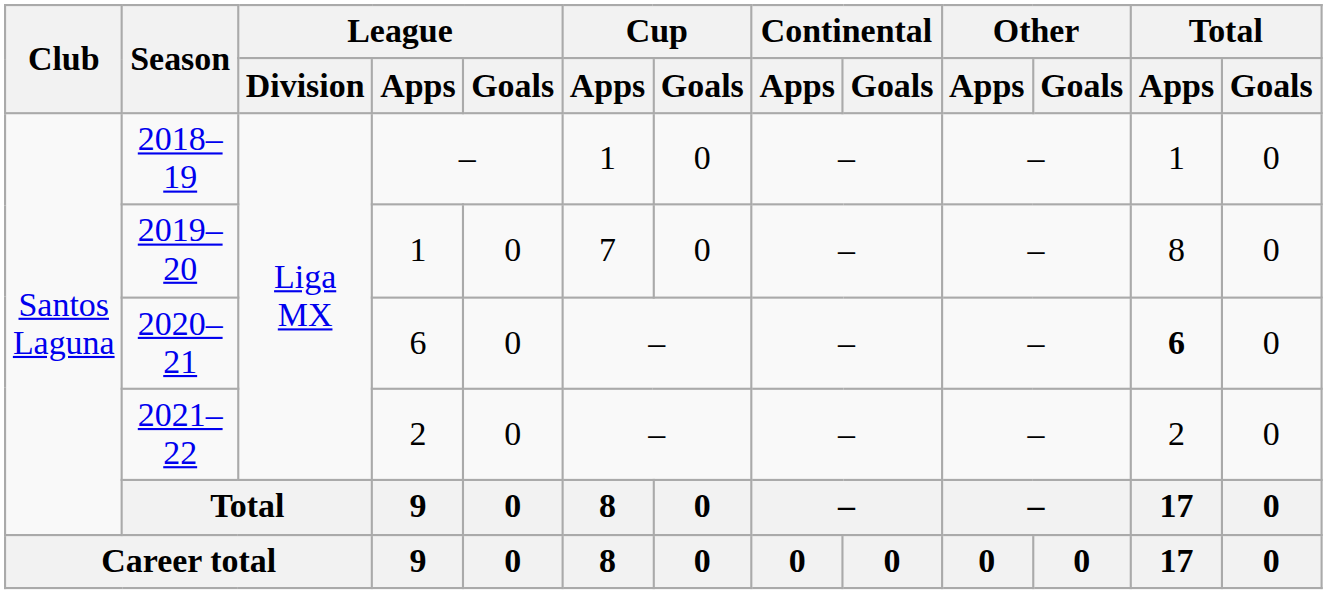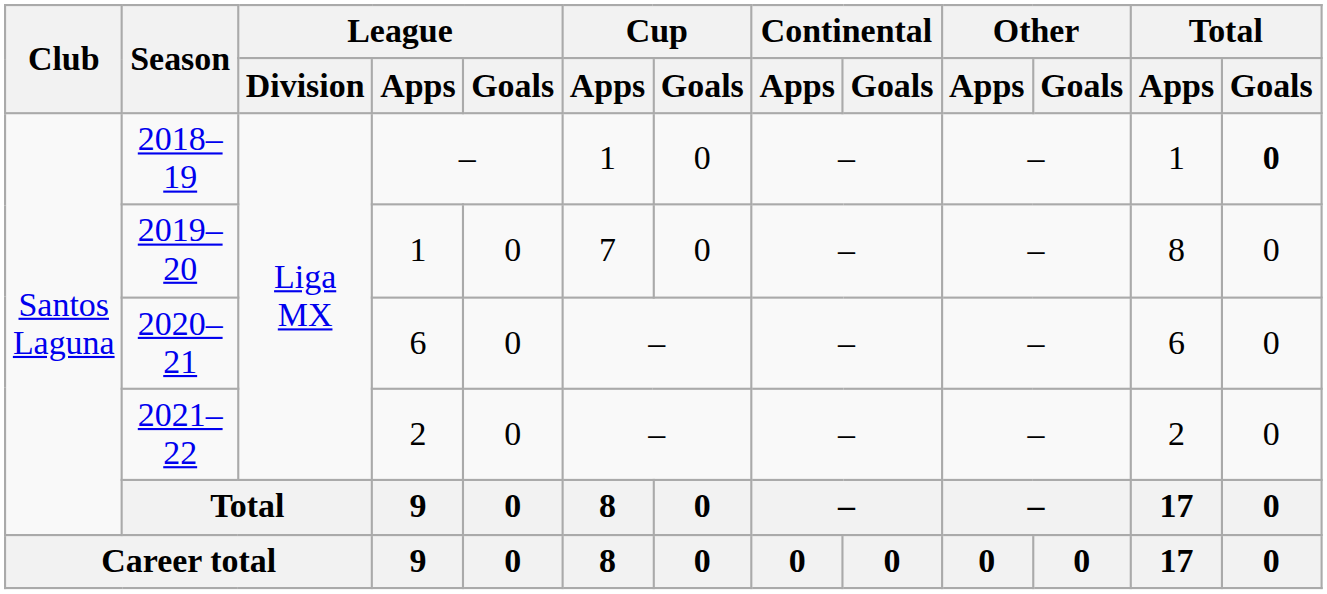(1271, 158) normal -> (1271, 158) bold
(1176, 341) bold -> (1176, 341) normal
